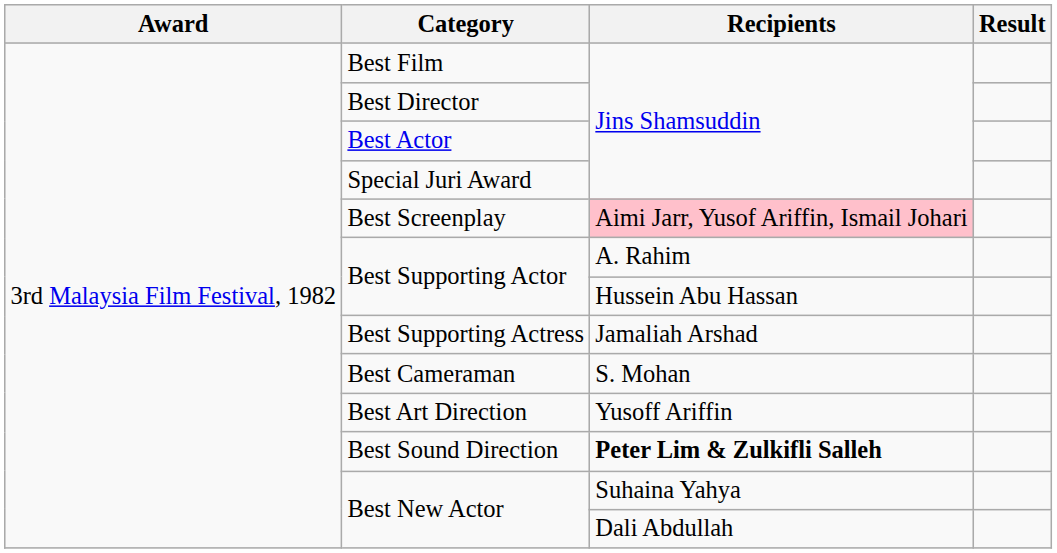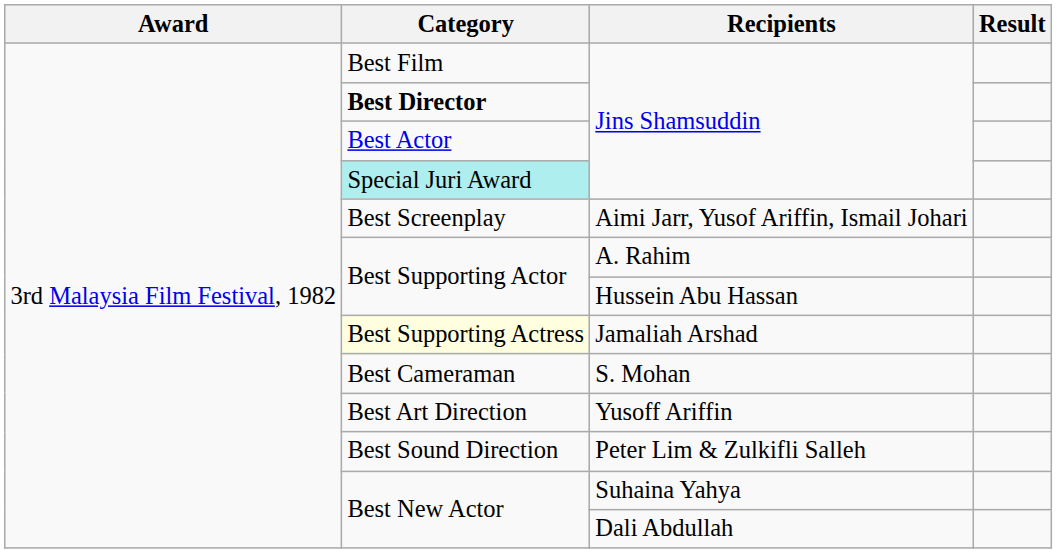(413, 101) normal -> (417, 101) bold
(439, 179) no background -> (439, 179) paleturquoise background
(781, 218) pink background -> (781, 218) no background
(466, 334) no background -> (466, 334) lightyellow background
(739, 450) bold -> (731, 450) normal
